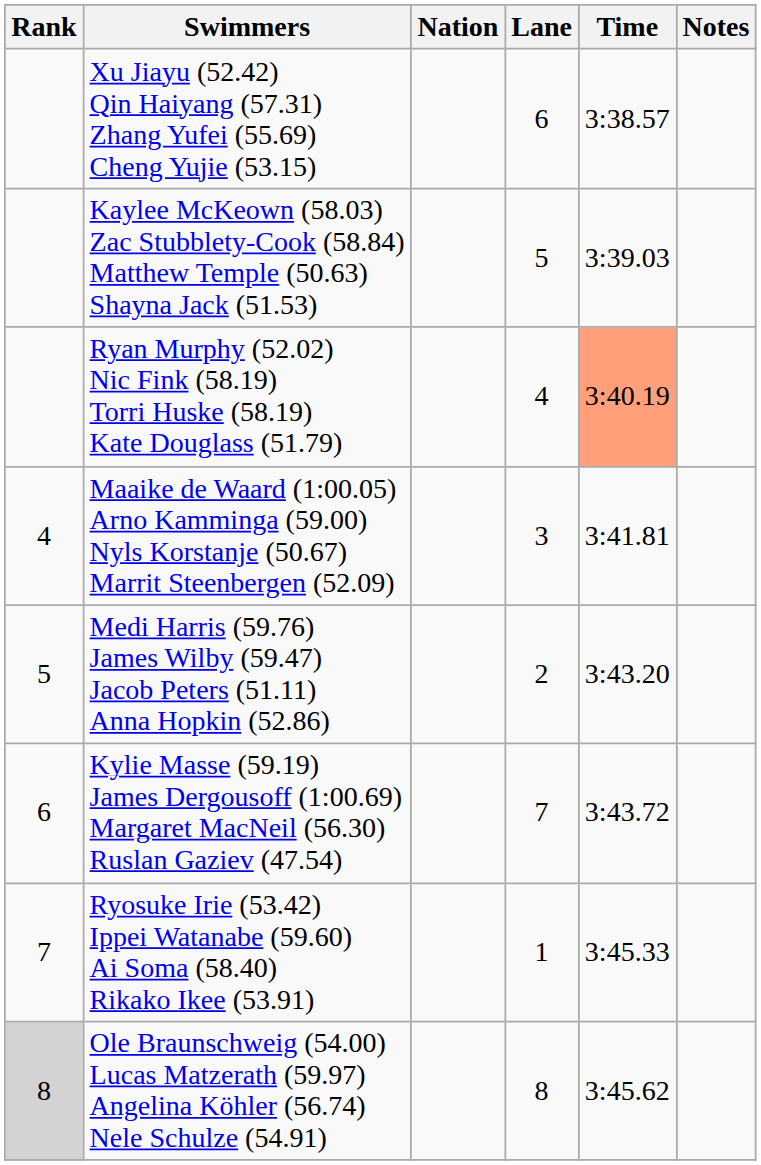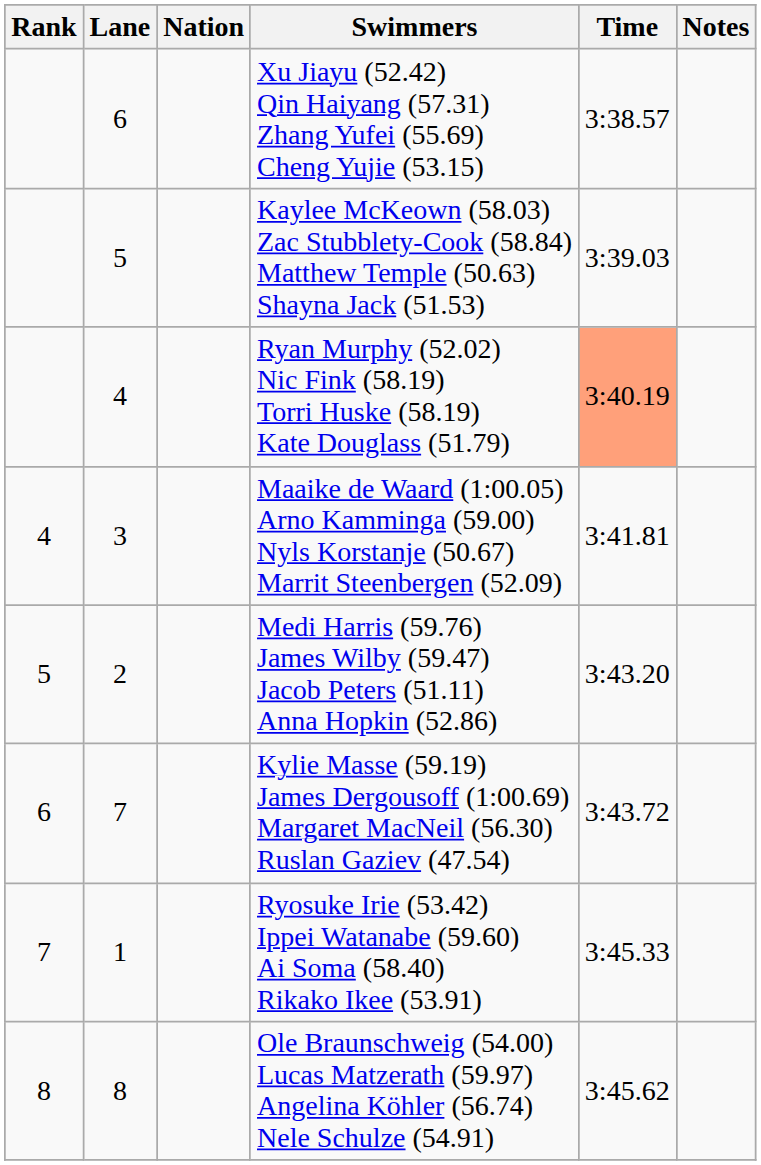columns swapped: (542, 26) <-> (247, 26)
(44, 1090) lightgrey background -> (44, 1090) no background
